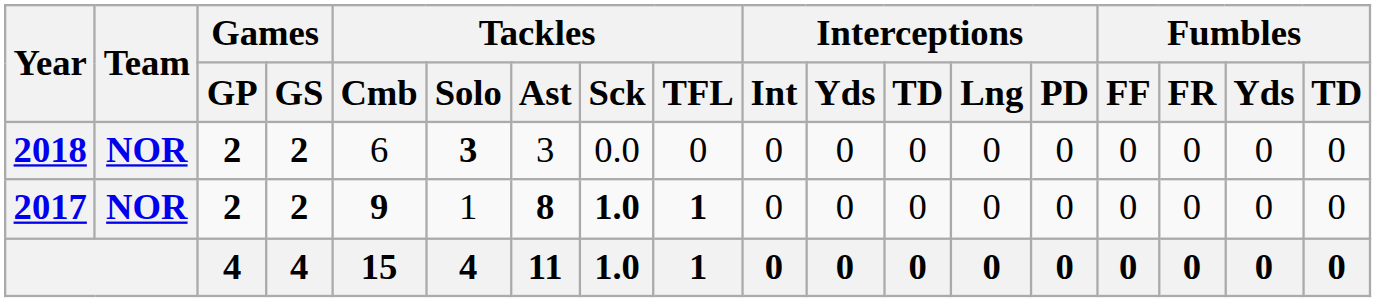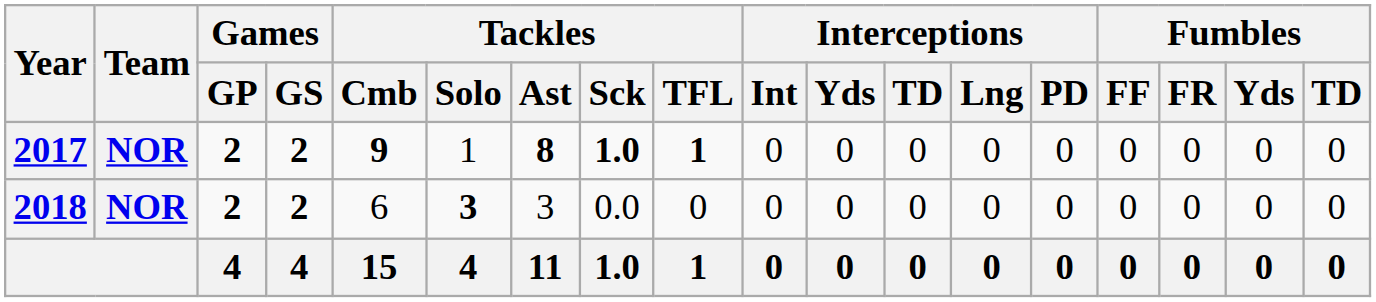rows swapped: (50, 207) <-> (50, 149)
